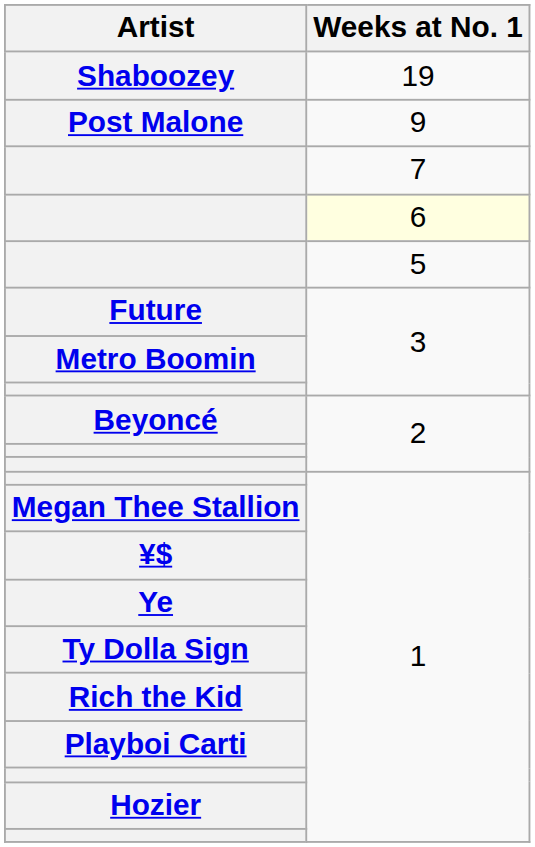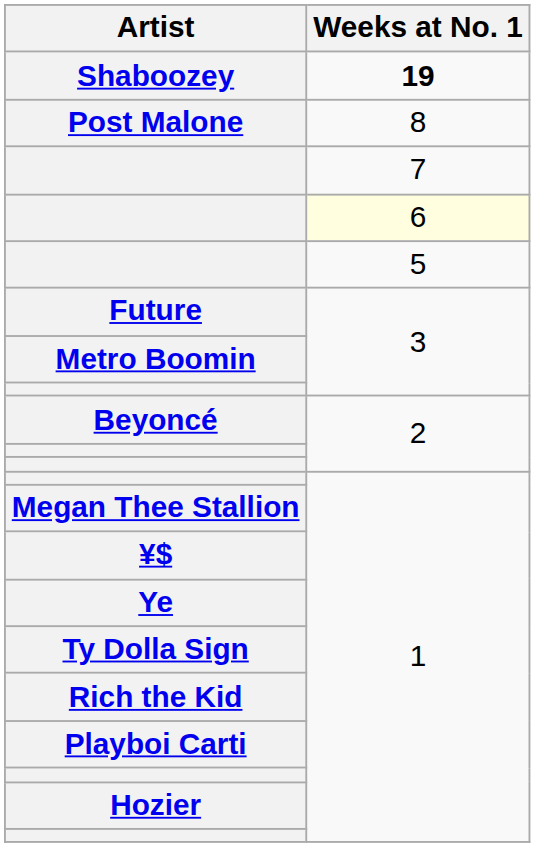(418, 75) normal -> (418, 75) bold
(418, 122) 9 -> (418, 122) 8
